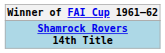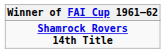(83, 35) lightblue background -> (83, 35) no background
